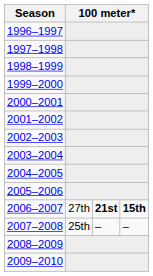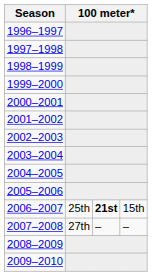(79, 208) 27th -> (79, 208) 25th
(134, 208) bold -> (134, 208) normal
(79, 226) 25th -> (79, 226) 27th
